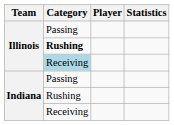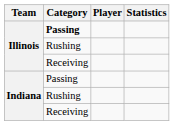(62, 29) normal -> (63, 29) bold
(64, 46) bold -> (63, 46) normal
(67, 62) lightblue background -> (67, 62) no background
